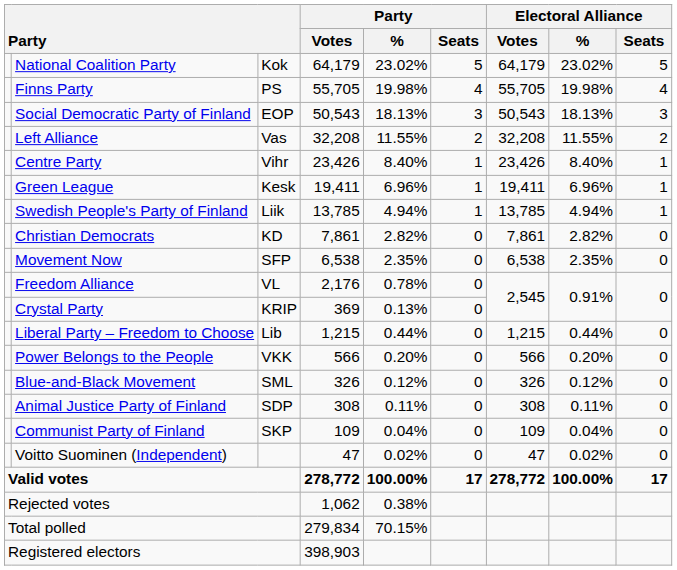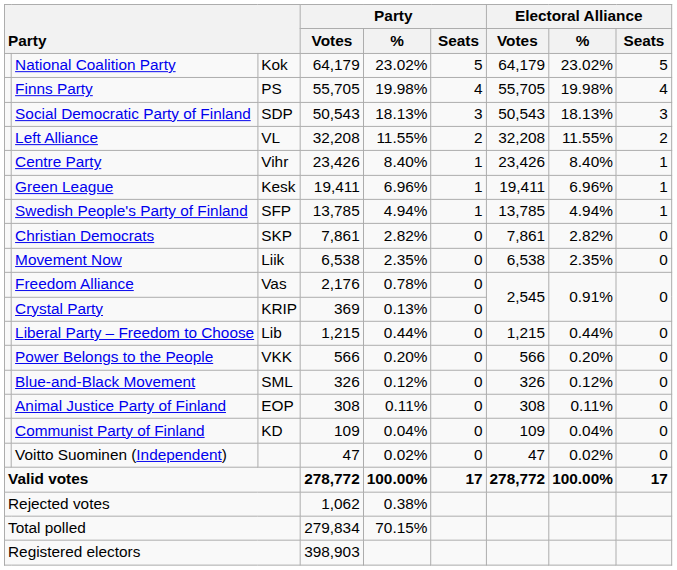(277, 114) EOP -> (277, 114) SDP
(274, 138) Vas -> (271, 138) VL
(273, 211) Liik -> (276, 211) SFP
(272, 235) KD -> (277, 235) SKP
(276, 260) SFP -> (273, 260) Liik
(271, 284) VL -> (274, 284) Vas
(277, 406) SDP -> (277, 406) EOP
(277, 430) SKP -> (272, 430) KD
